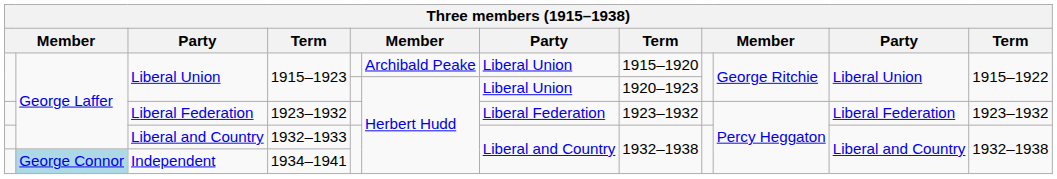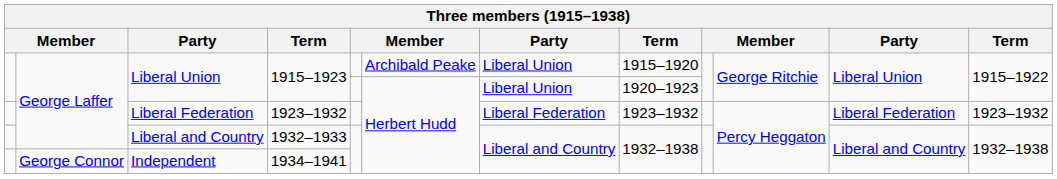(72, 161) lightblue background -> (72, 161) no background
